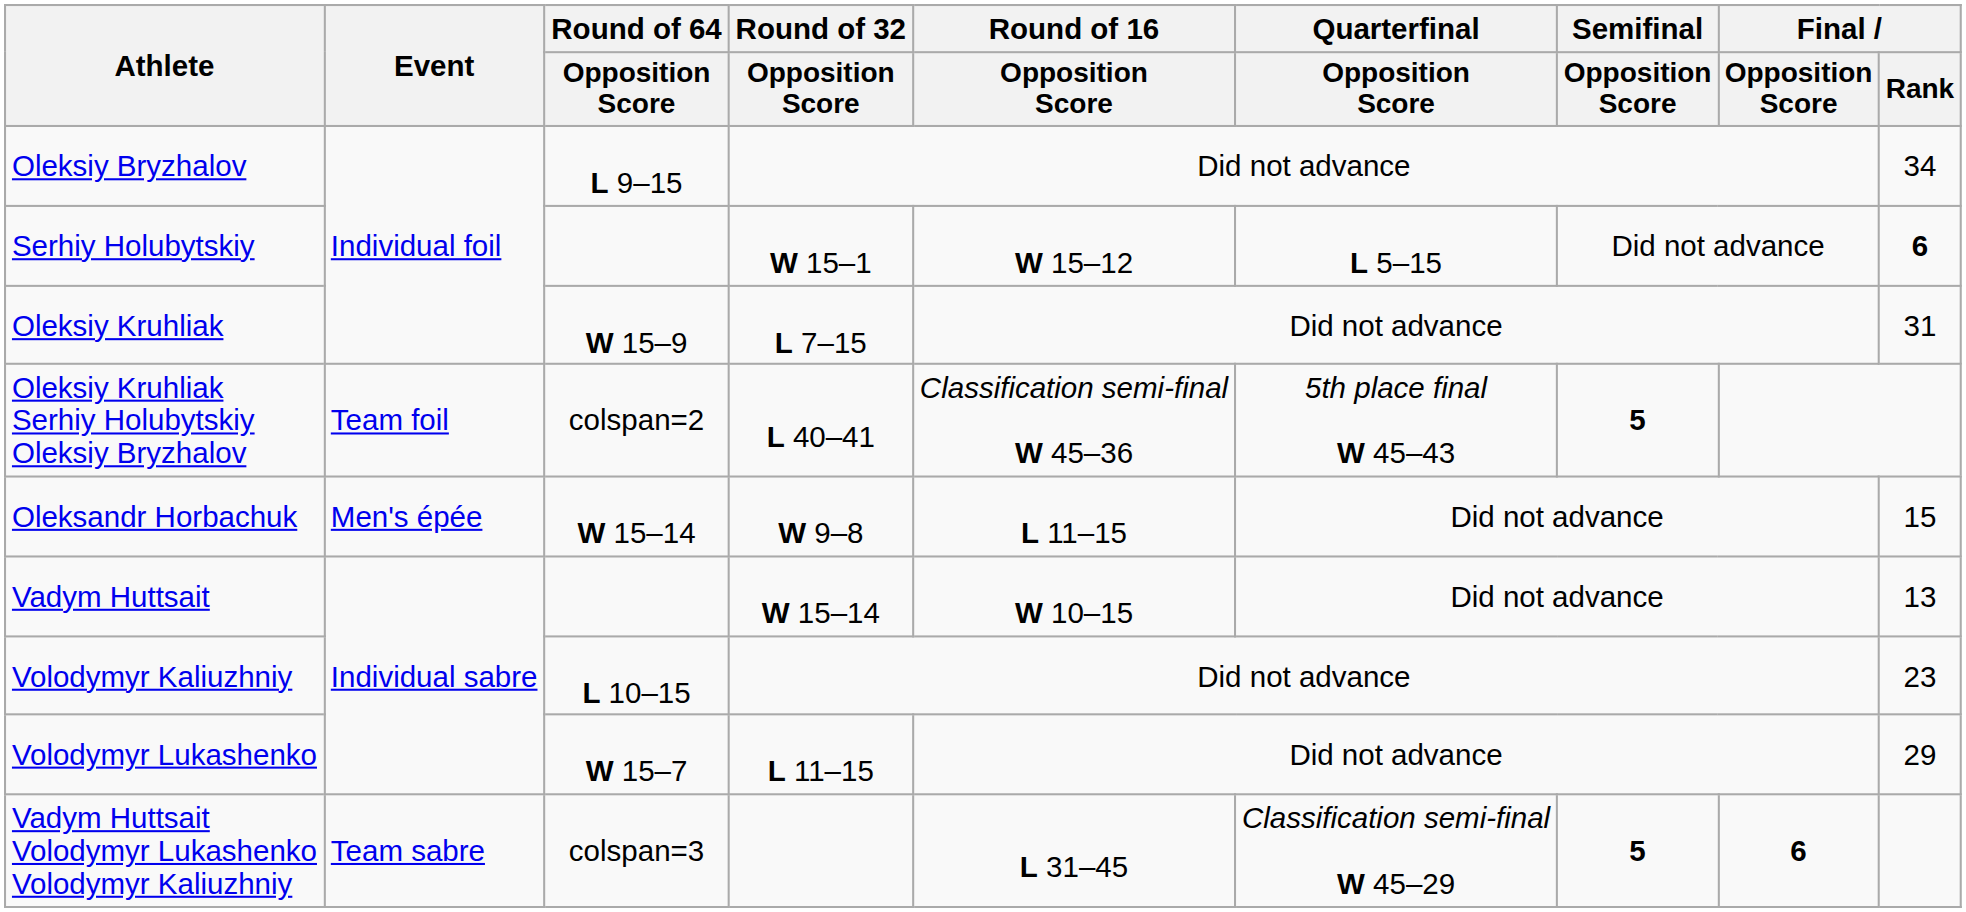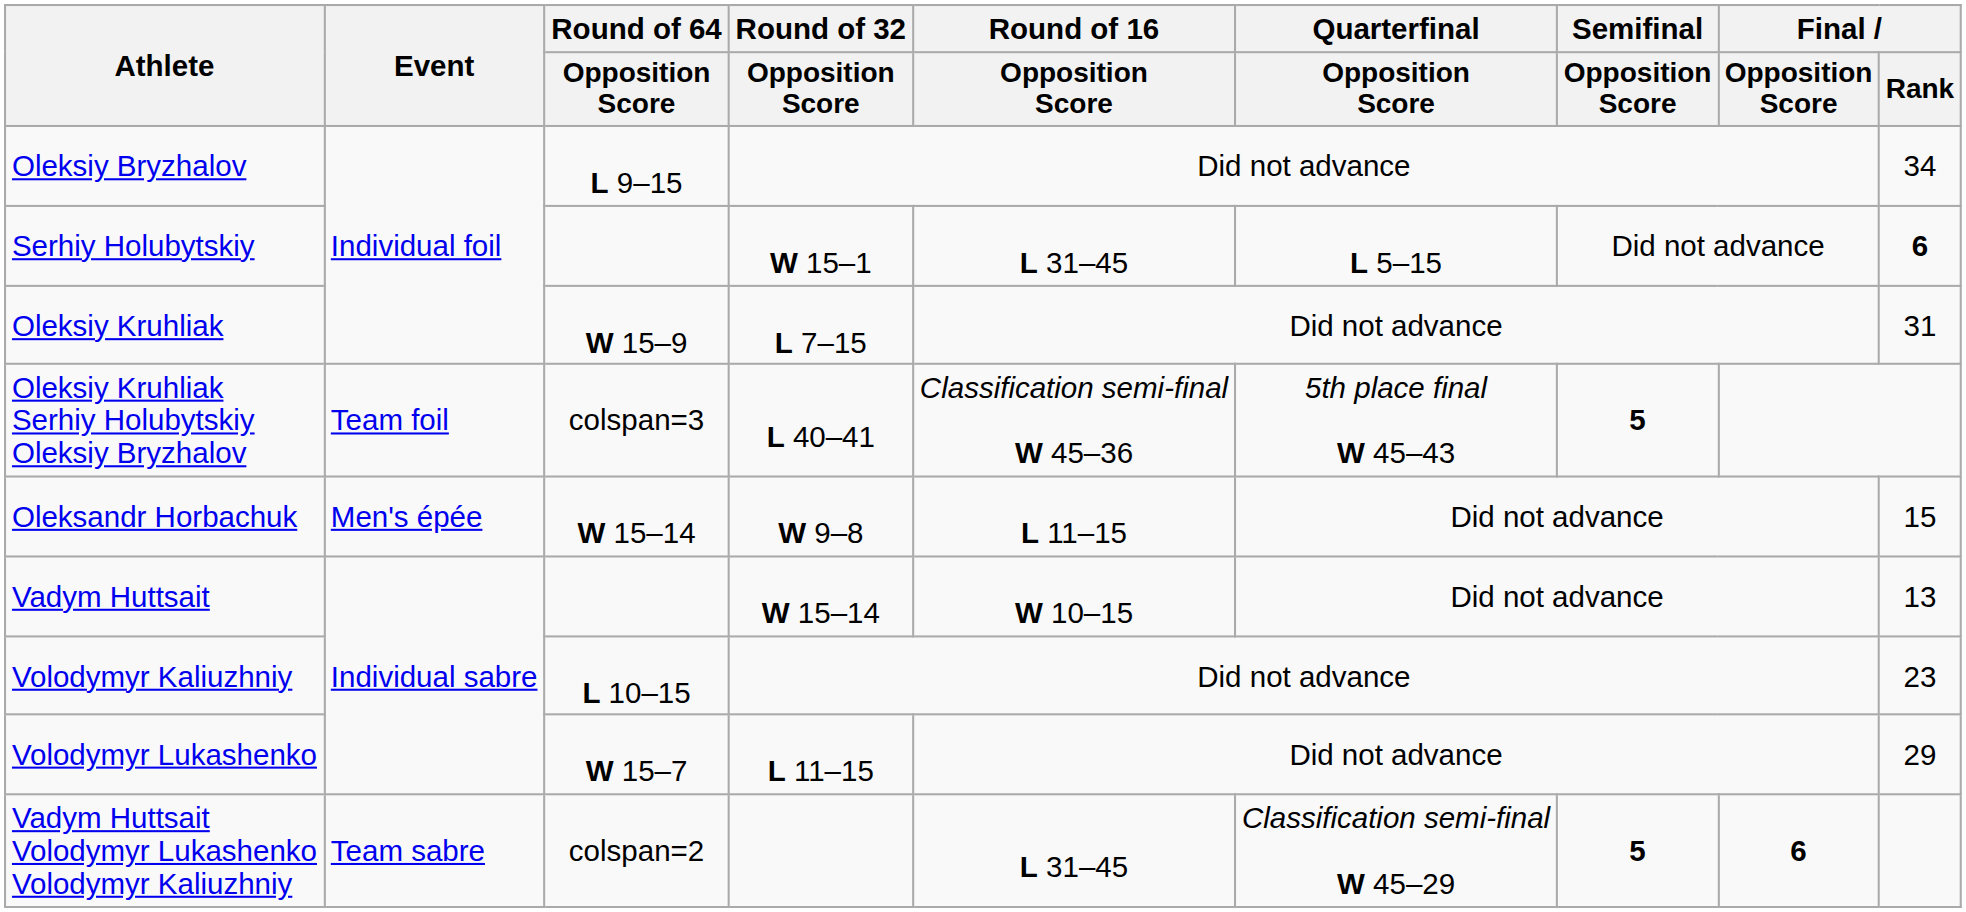(1074, 262) W 15–12 -> (1074, 262) L 31–45
(637, 421) colspan=2 -> (637, 421) colspan=3
(637, 851) colspan=3 -> (637, 851) colspan=2
